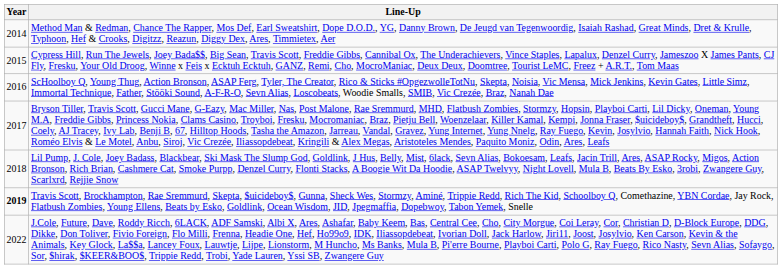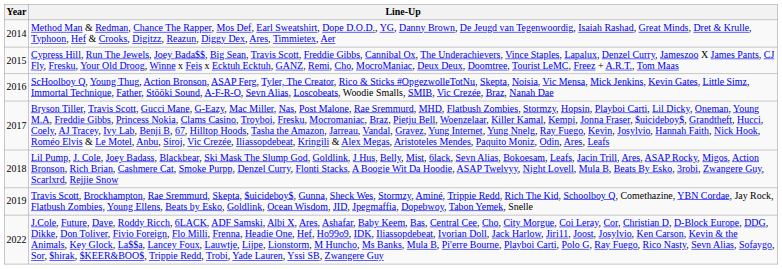(17, 201) bold -> (17, 201) normal
